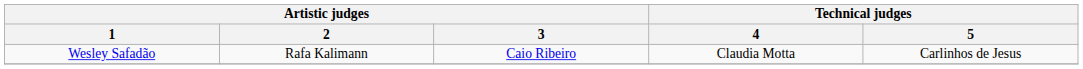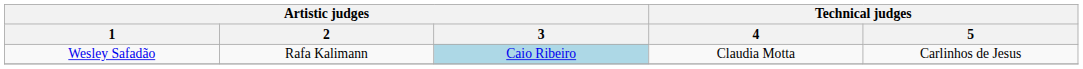(541, 54) no background -> (541, 54) lightblue background
